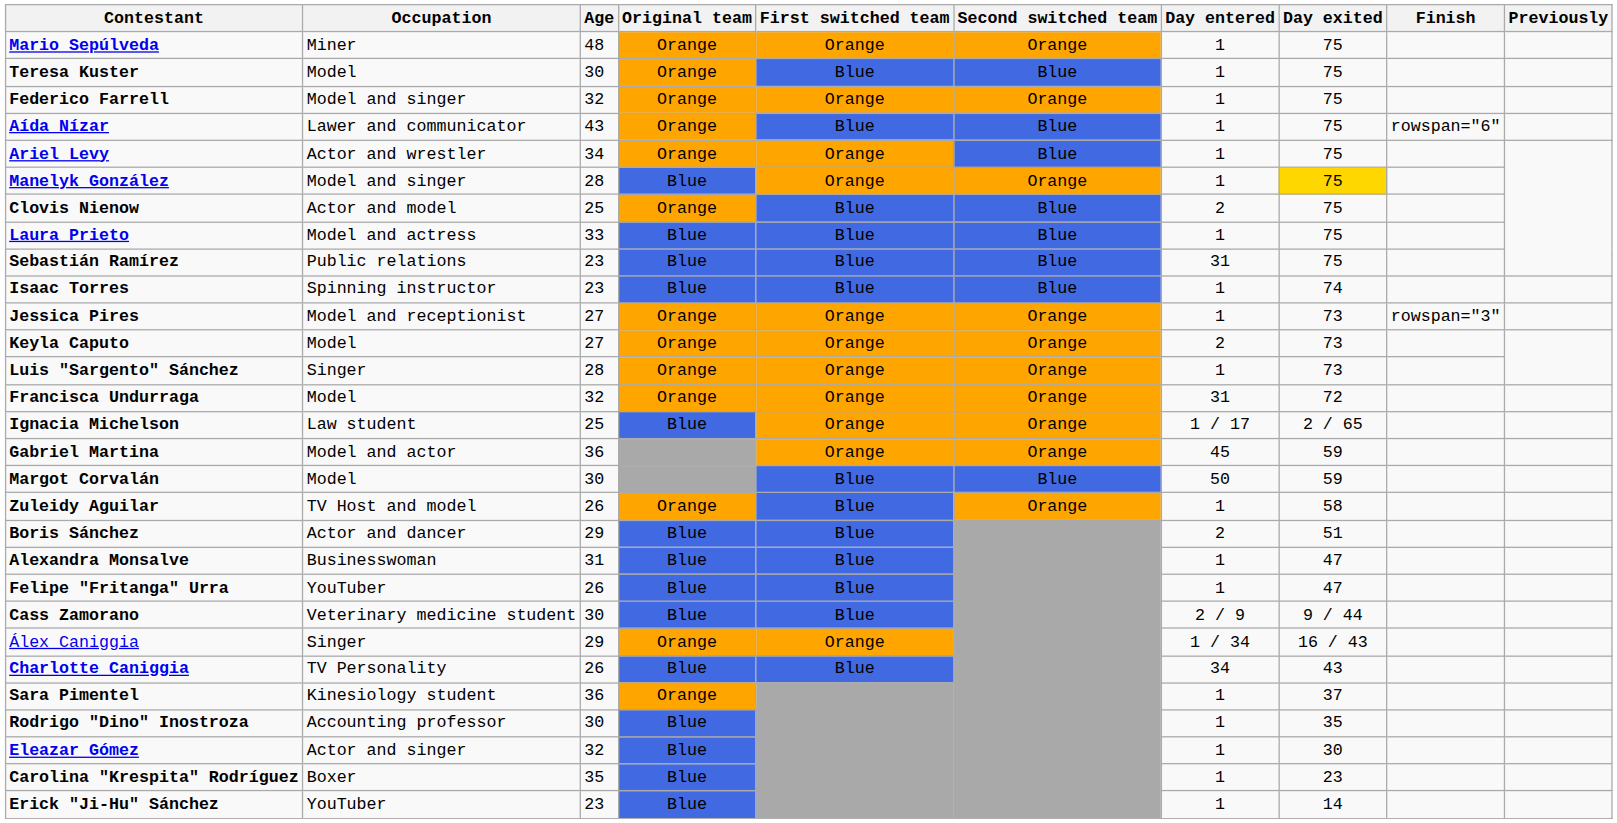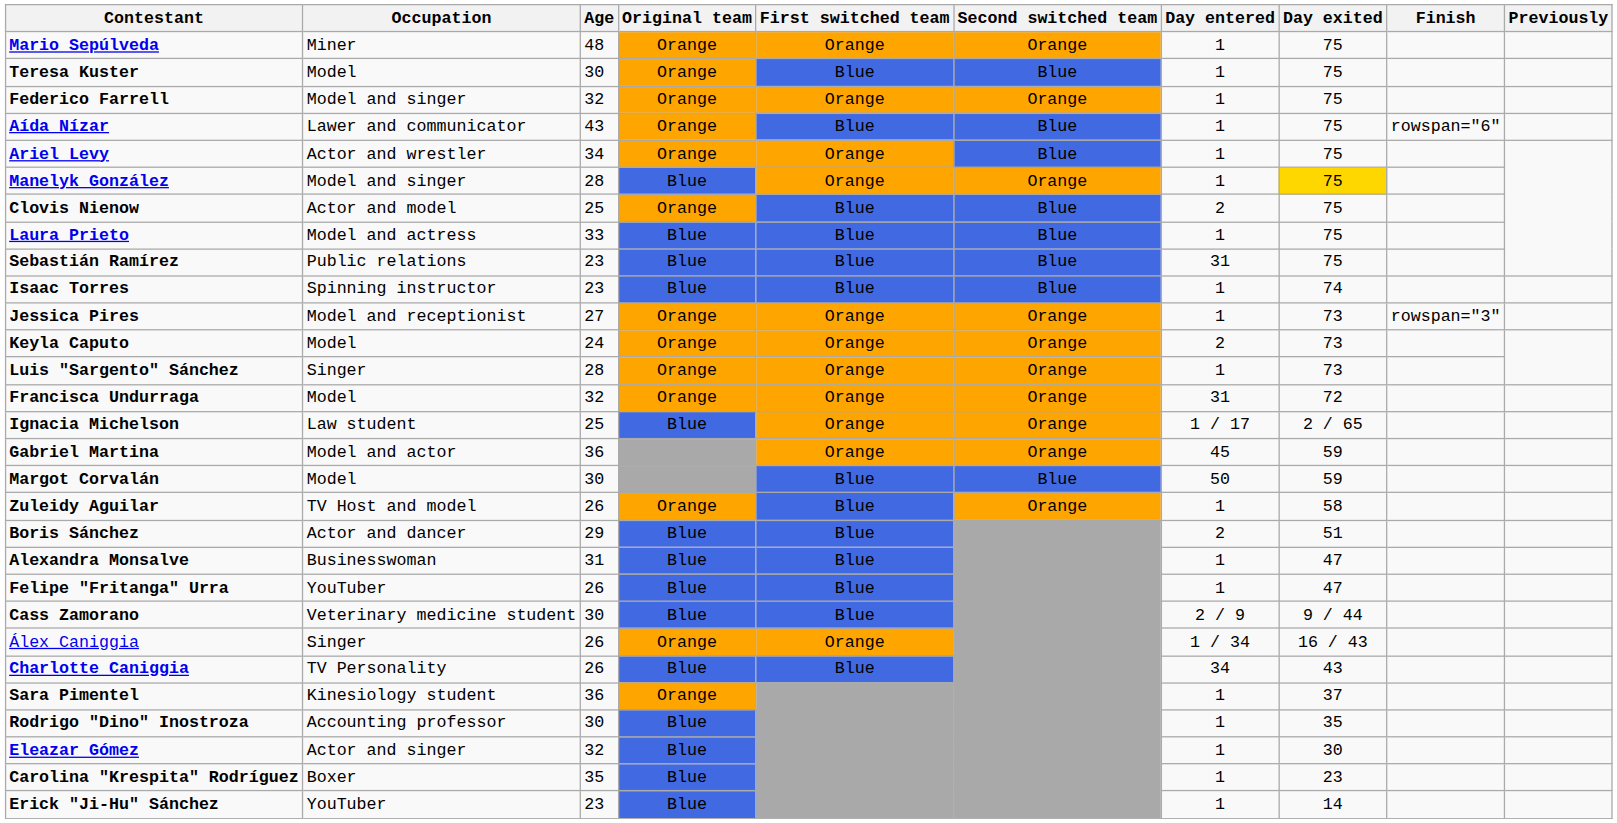(594, 344) 27 -> (594, 344) 24
(594, 642) 29 -> (594, 642) 26
